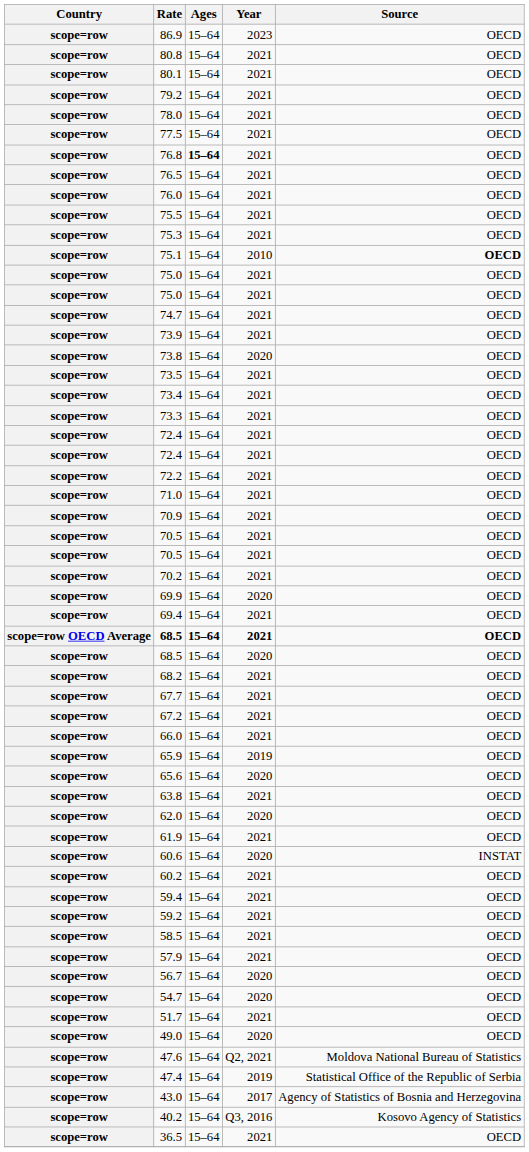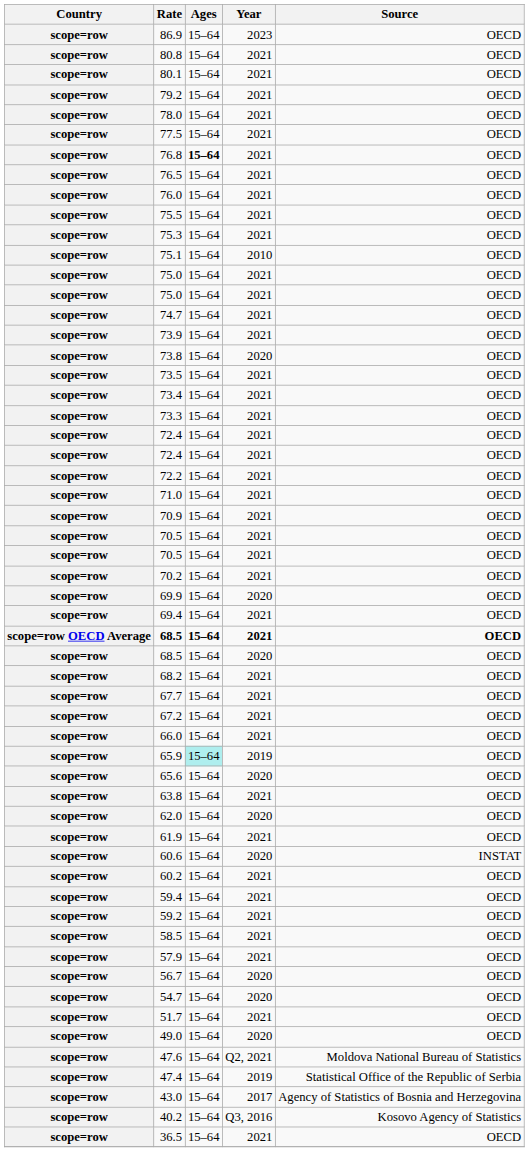(503, 255) bold -> (504, 255) normal
(204, 756) no background -> (204, 756) paleturquoise background
